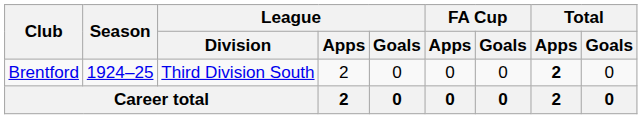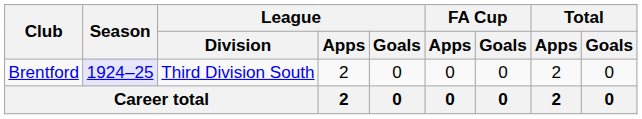(120, 72) no background -> (120, 72) lavender background
(556, 72) bold -> (556, 72) normal
